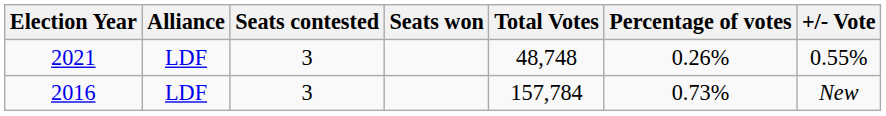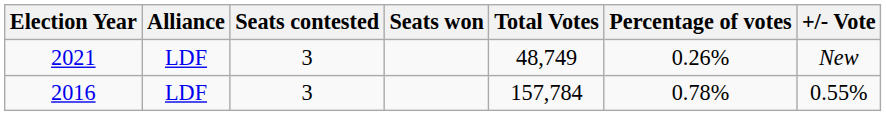(547, 57) 48,748 -> (547, 57) 48,749
(839, 57) 0.55% -> (839, 57) New
(700, 92) 0.73% -> (700, 92) 0.78%
(839, 92) New -> (839, 92) 0.55%
